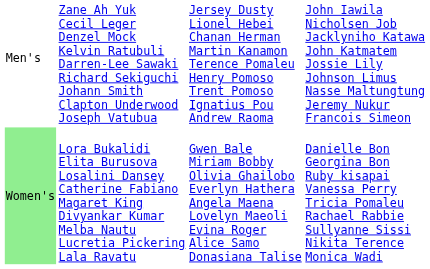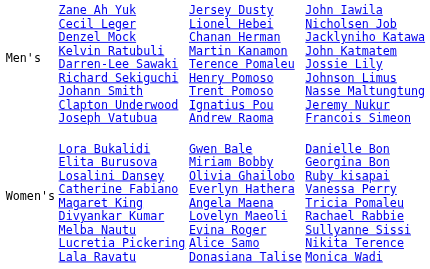(30, 196) lightgreen background -> (30, 196) no background
